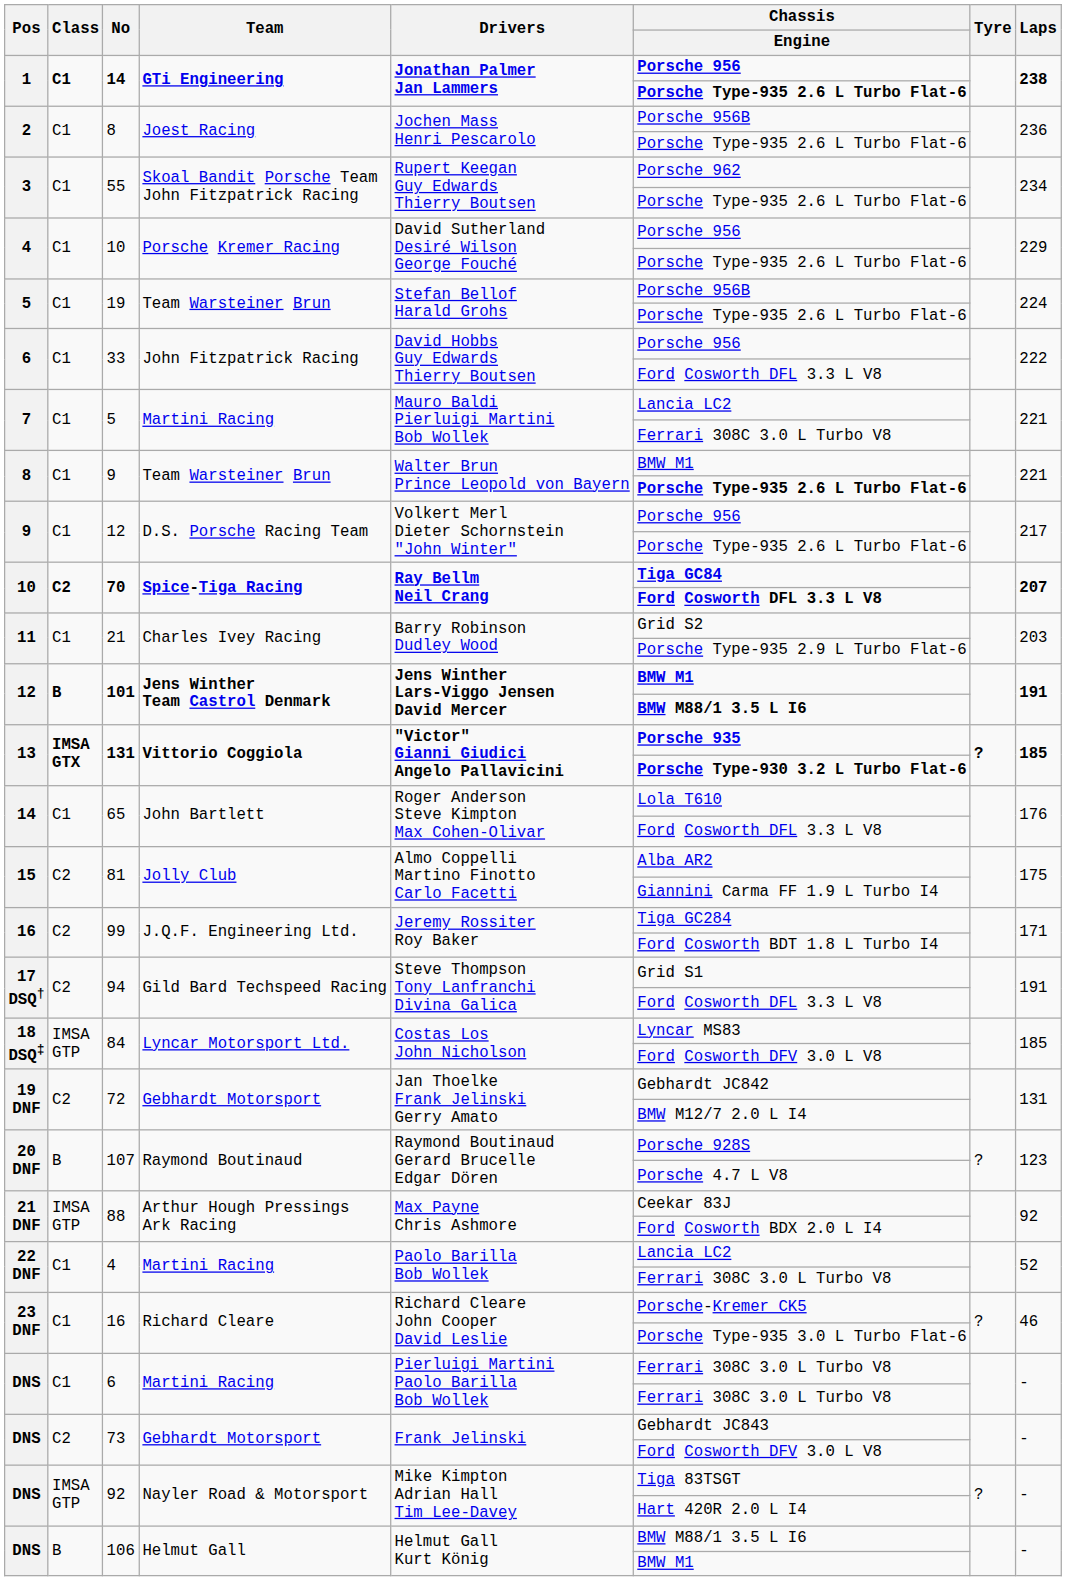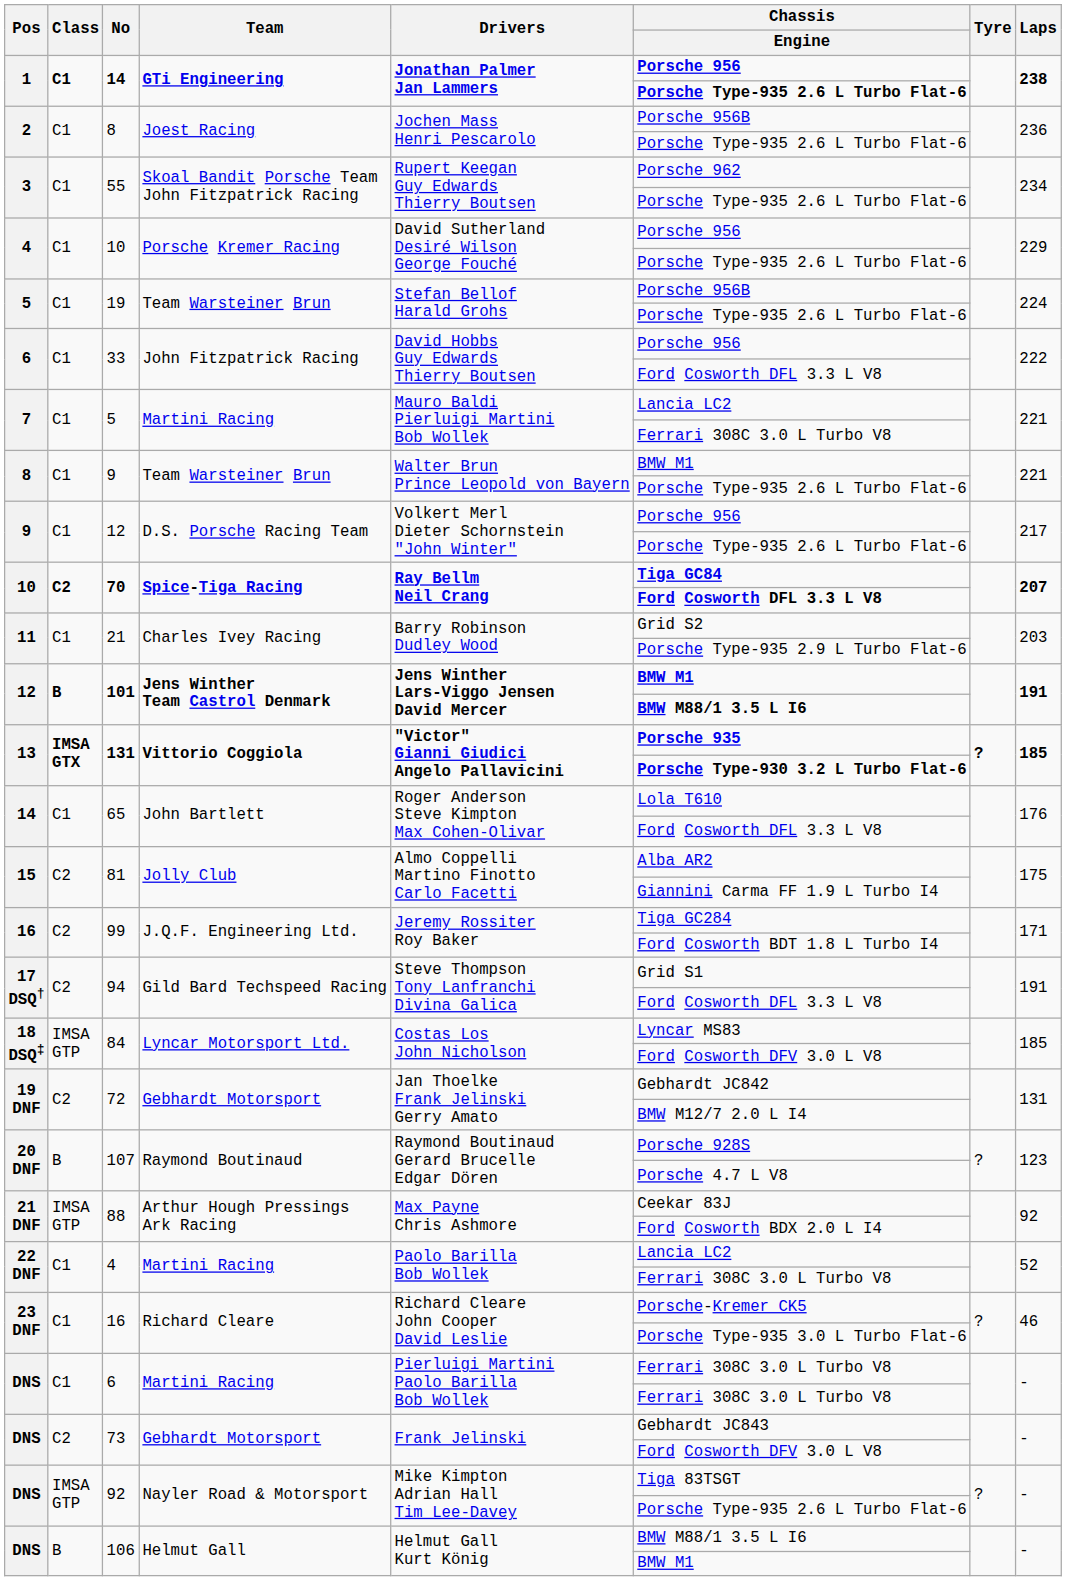(802, 489) bold -> (802, 489) normal
(722, 1511) Hart 420R 2.0 L I4 -> (802, 1511) Porsche Type-935 2.6 L Turbo Flat-6
